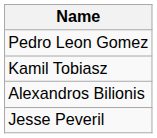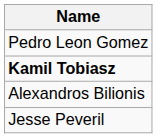(58, 68) normal -> (62, 68) bold
